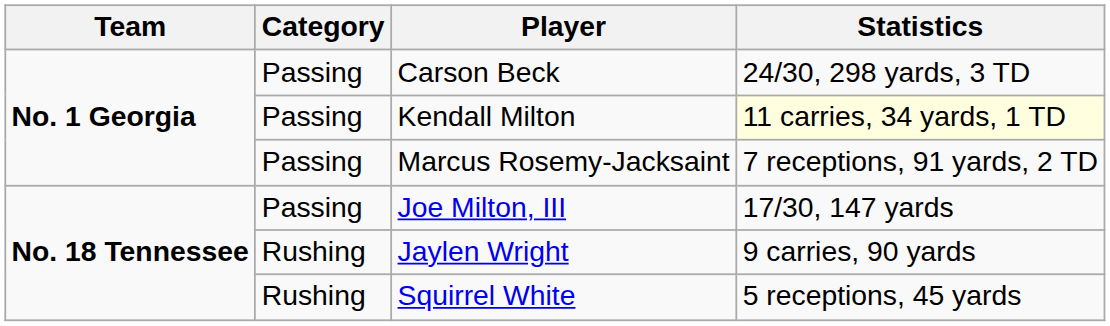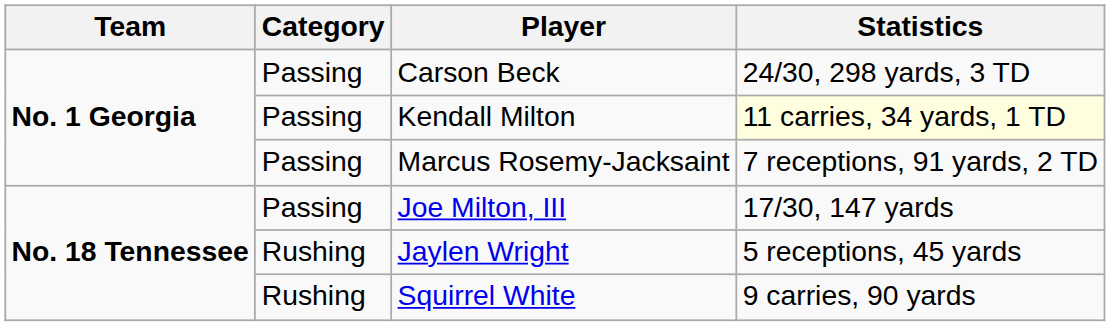(859, 251) 9 carries, 90 yards -> (882, 251) 5 receptions, 45 yards
(882, 296) 5 receptions, 45 yards -> (859, 296) 9 carries, 90 yards
